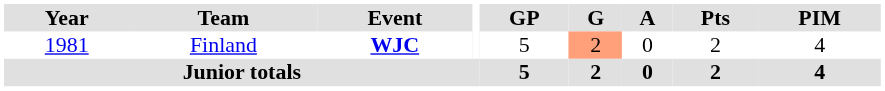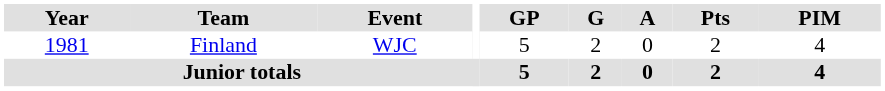(395, 44) bold -> (395, 44) normal
(596, 44) lightsalmon background -> (596, 44) no background
